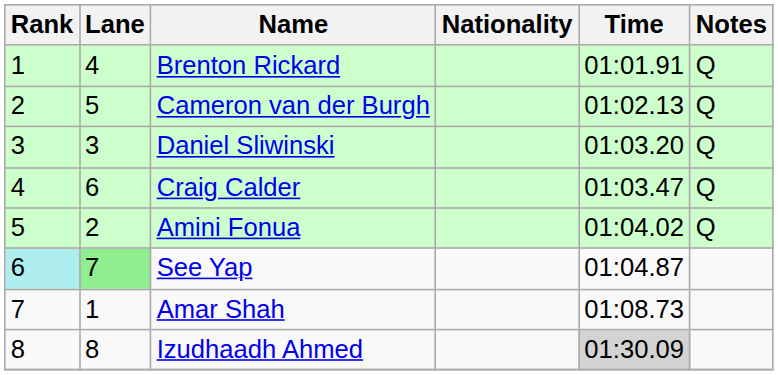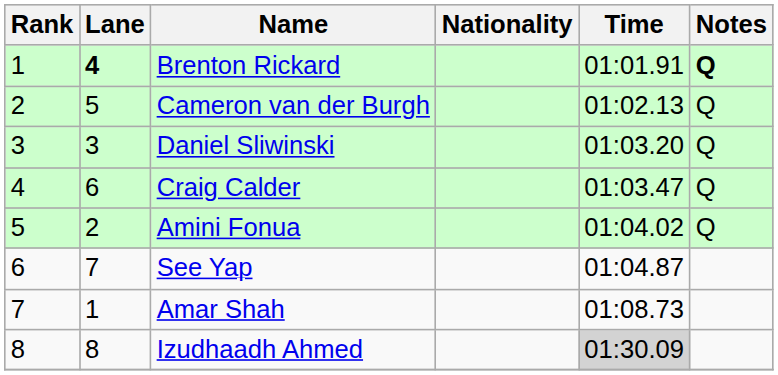(92, 65) normal -> (92, 65) bold
(706, 65) normal -> (706, 65) bold
(18, 268) paleturquoise background -> (18, 268) no background
(92, 268) lightgreen background -> (92, 268) no background
